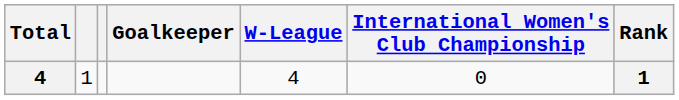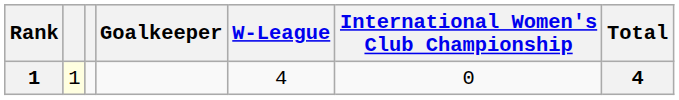columns swapped: (644, 33) <-> (40, 33)
(87, 78) no background -> (75, 78) lightyellow background
